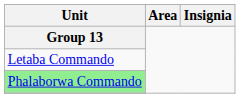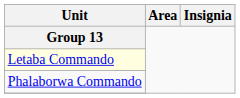(61, 59) no background -> (61, 59) lightyellow background
(75, 81) lightgreen background -> (75, 81) no background
